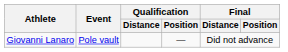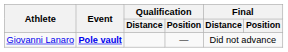(99, 40) normal -> (100, 40) bold
